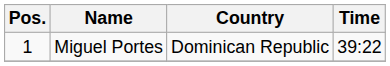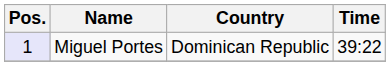(27, 46) no background -> (27, 46) lavender background
